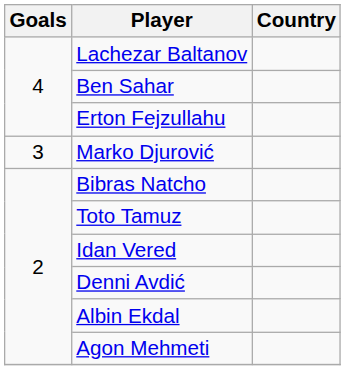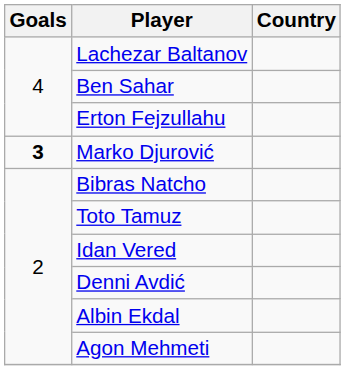(38, 151) normal -> (38, 151) bold
